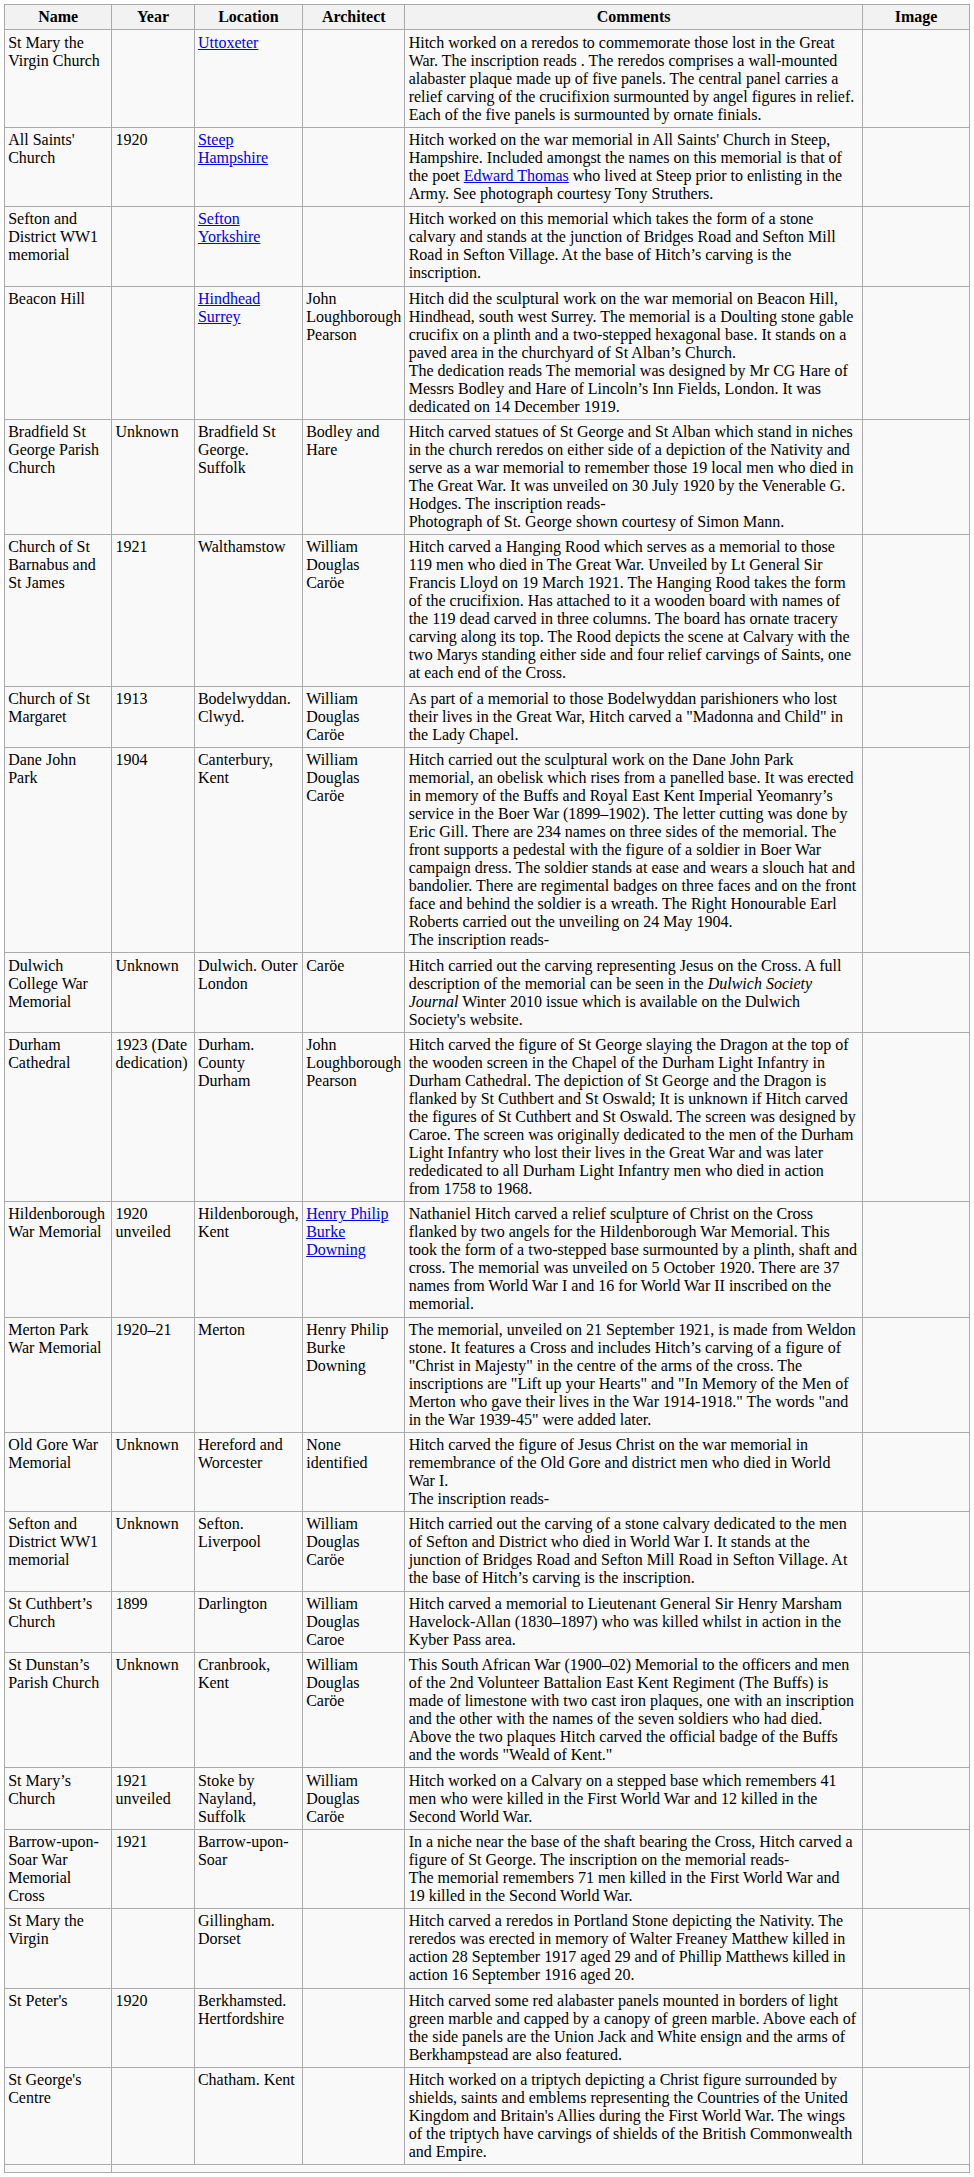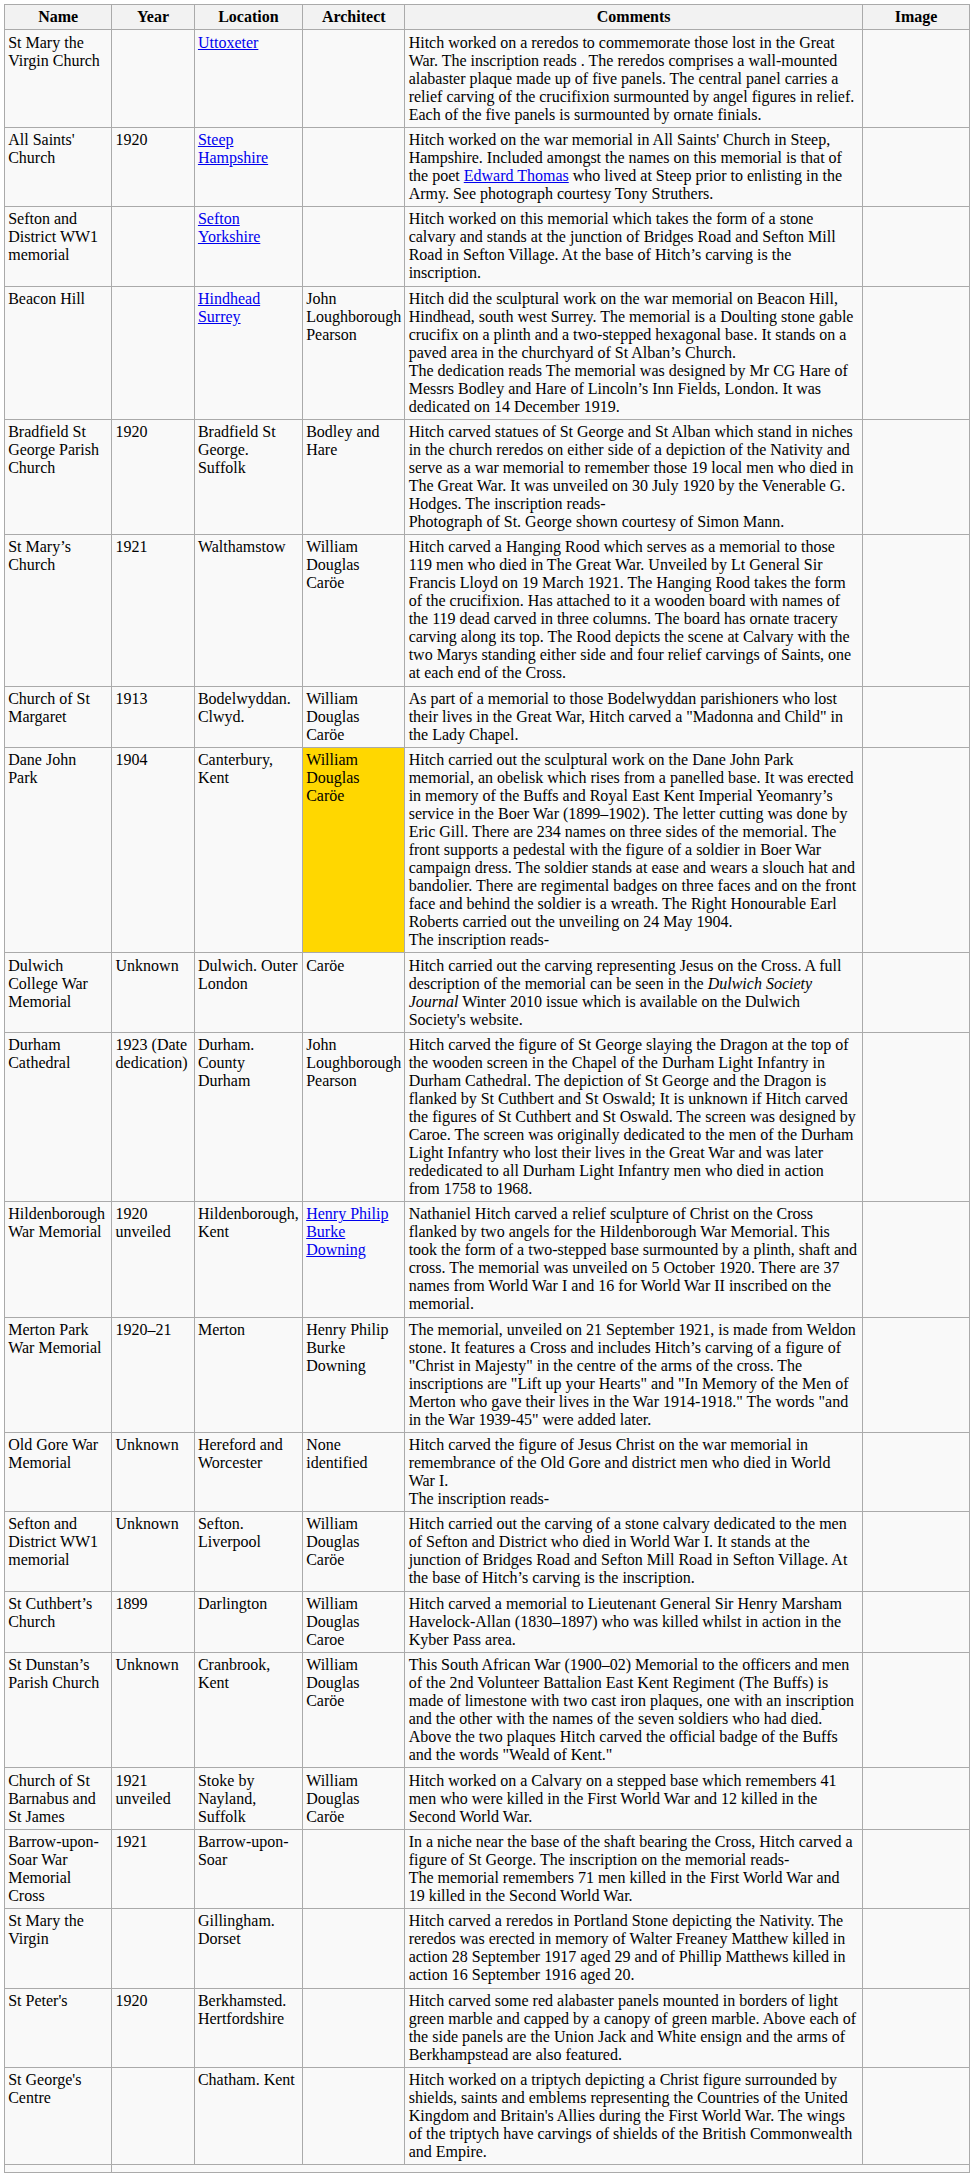(147, 432) Unknown -> (132, 432) 1920
(52, 565) Church of St Barnabus and St James -> (40, 556) St Mary’s Church
(333, 778) no background -> (333, 778) gold background
(40, 1789) St Mary’s Church -> (52, 1798) Church of St Barnabus and St James
